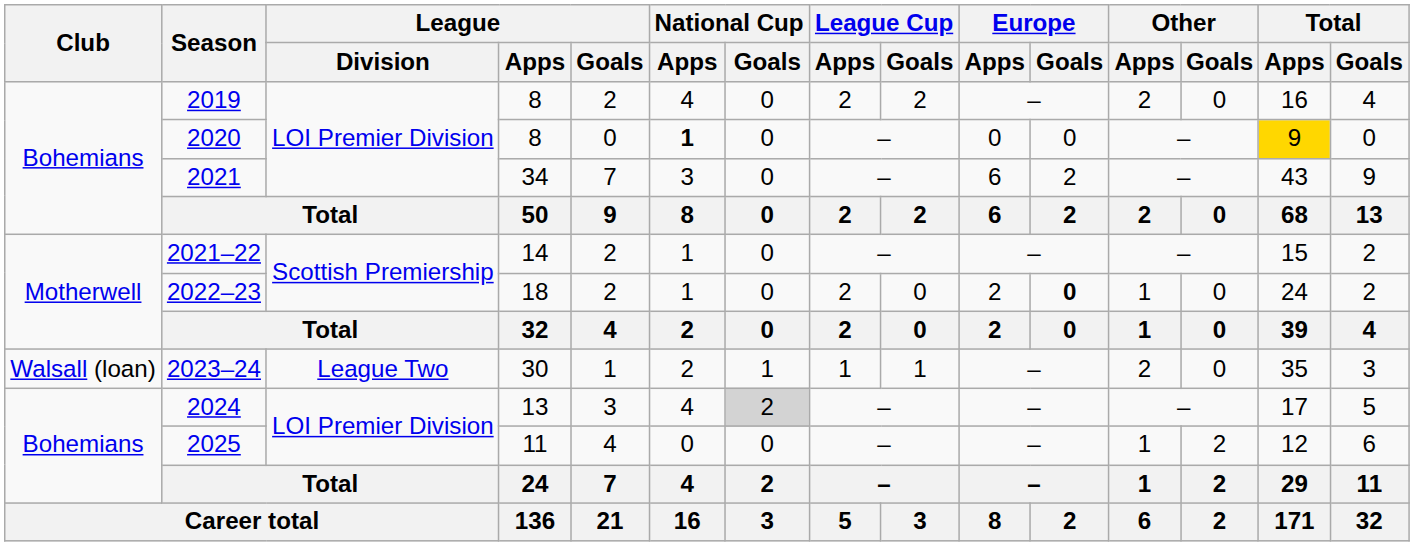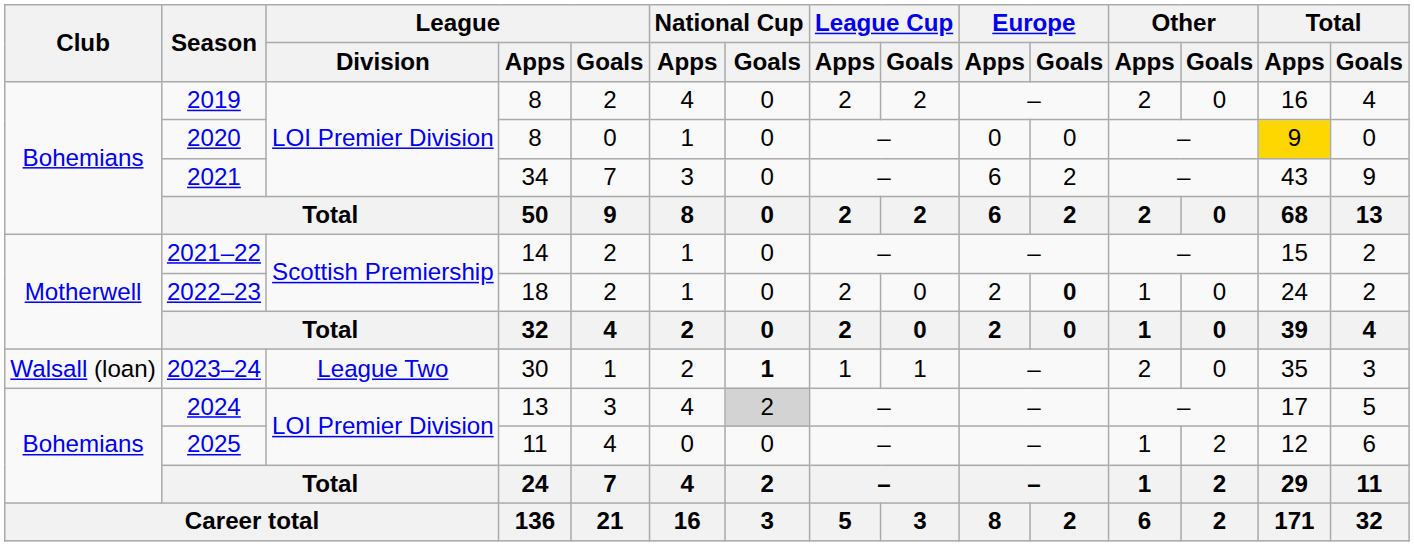(687, 138) bold -> (687, 138) normal
(767, 368) normal -> (767, 368) bold
